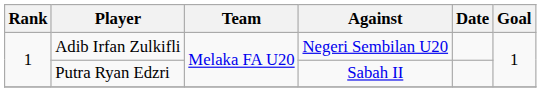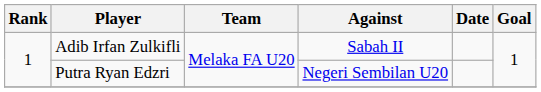(375, 46) Negeri Sembilan U20 -> (375, 46) Sabah II
(375, 73) Sabah II -> (375, 73) Negeri Sembilan U20
